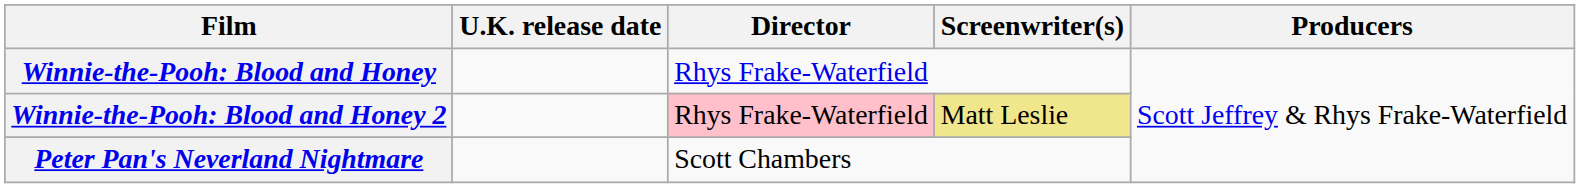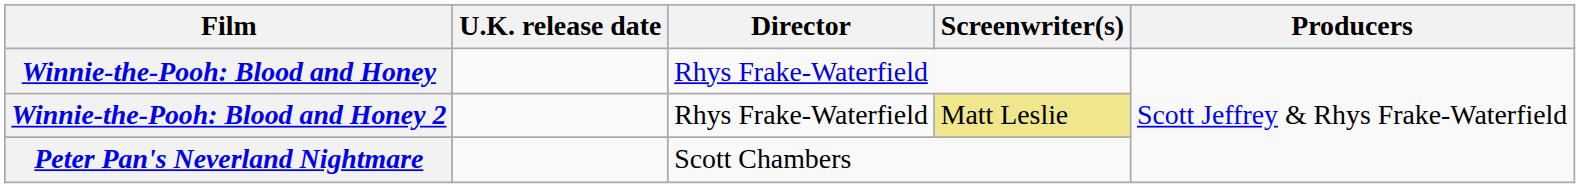(801, 114) pink background -> (801, 114) no background
